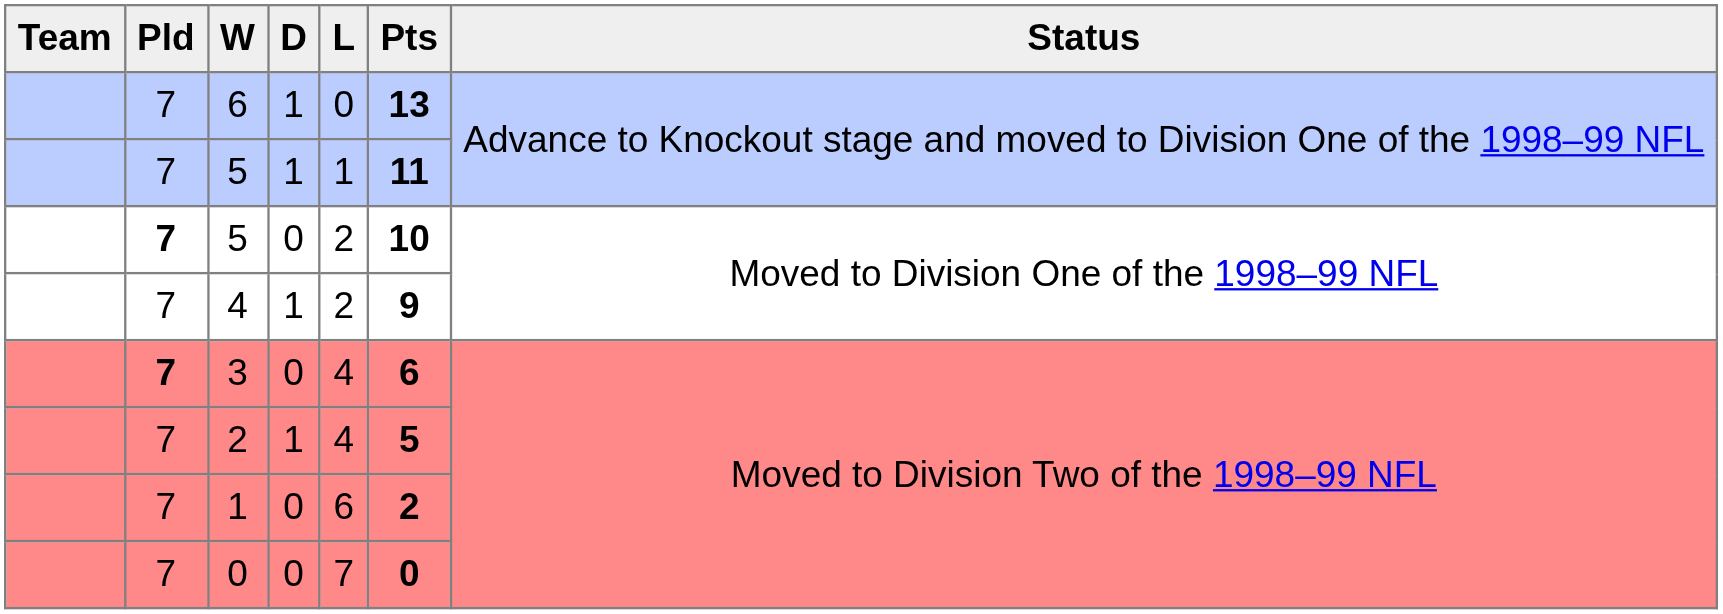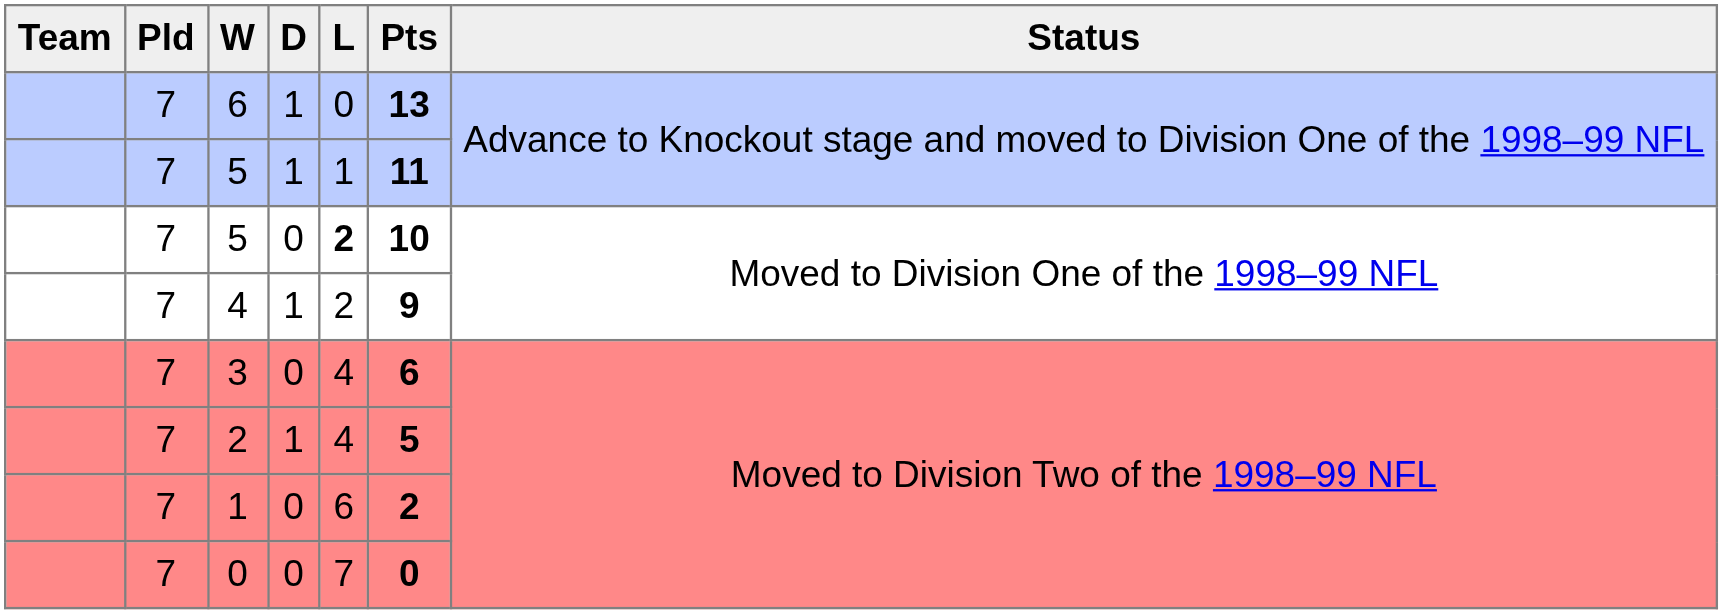(166, 238) bold -> (166, 238) normal
(344, 238) normal -> (344, 238) bold
(166, 372) bold -> (166, 372) normal
